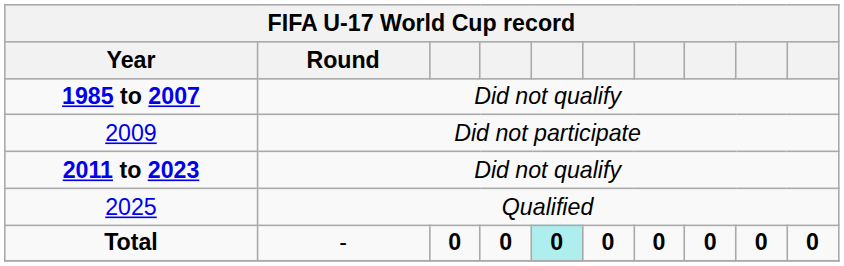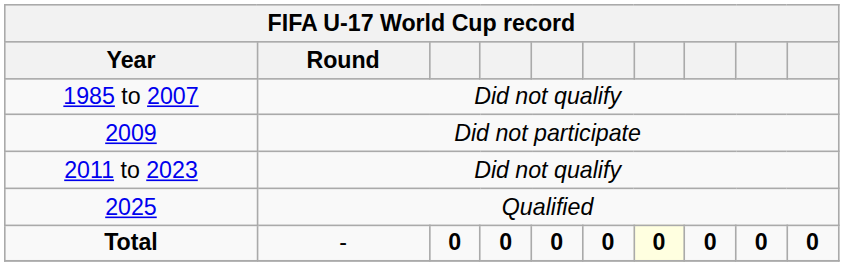(131, 97) bold -> (131, 97) normal
(131, 170) bold -> (131, 170) normal
(557, 243) paleturquoise background -> (557, 243) no background
(659, 243) no background -> (659, 243) lightyellow background
